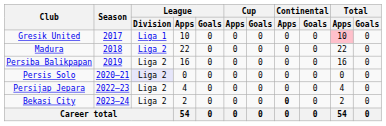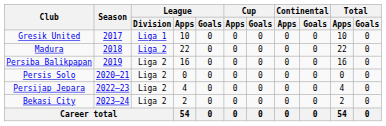(342, 37) pink background -> (342, 37) no background
(152, 75) lavender background -> (152, 75) no background
(287, 101) bold -> (287, 101) normal
